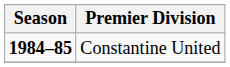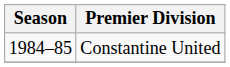(40, 47) bold -> (40, 47) normal
